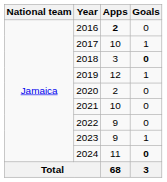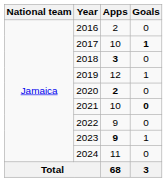(115, 28) bold -> (115, 28) normal
(146, 43) normal -> (146, 43) bold
(115, 59) normal -> (115, 59) bold
(146, 59) bold -> (146, 59) normal
(115, 91) normal -> (115, 91) bold
(146, 106) normal -> (146, 106) bold
(115, 138) normal -> (115, 138) bold
(146, 153) bold -> (146, 153) normal
